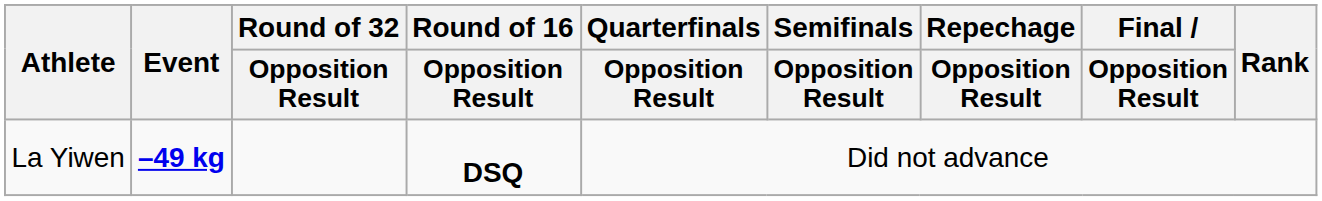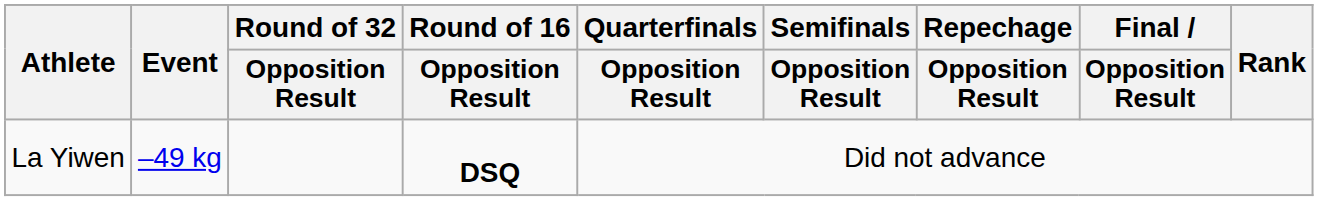(181, 158) bold -> (180, 158) normal
